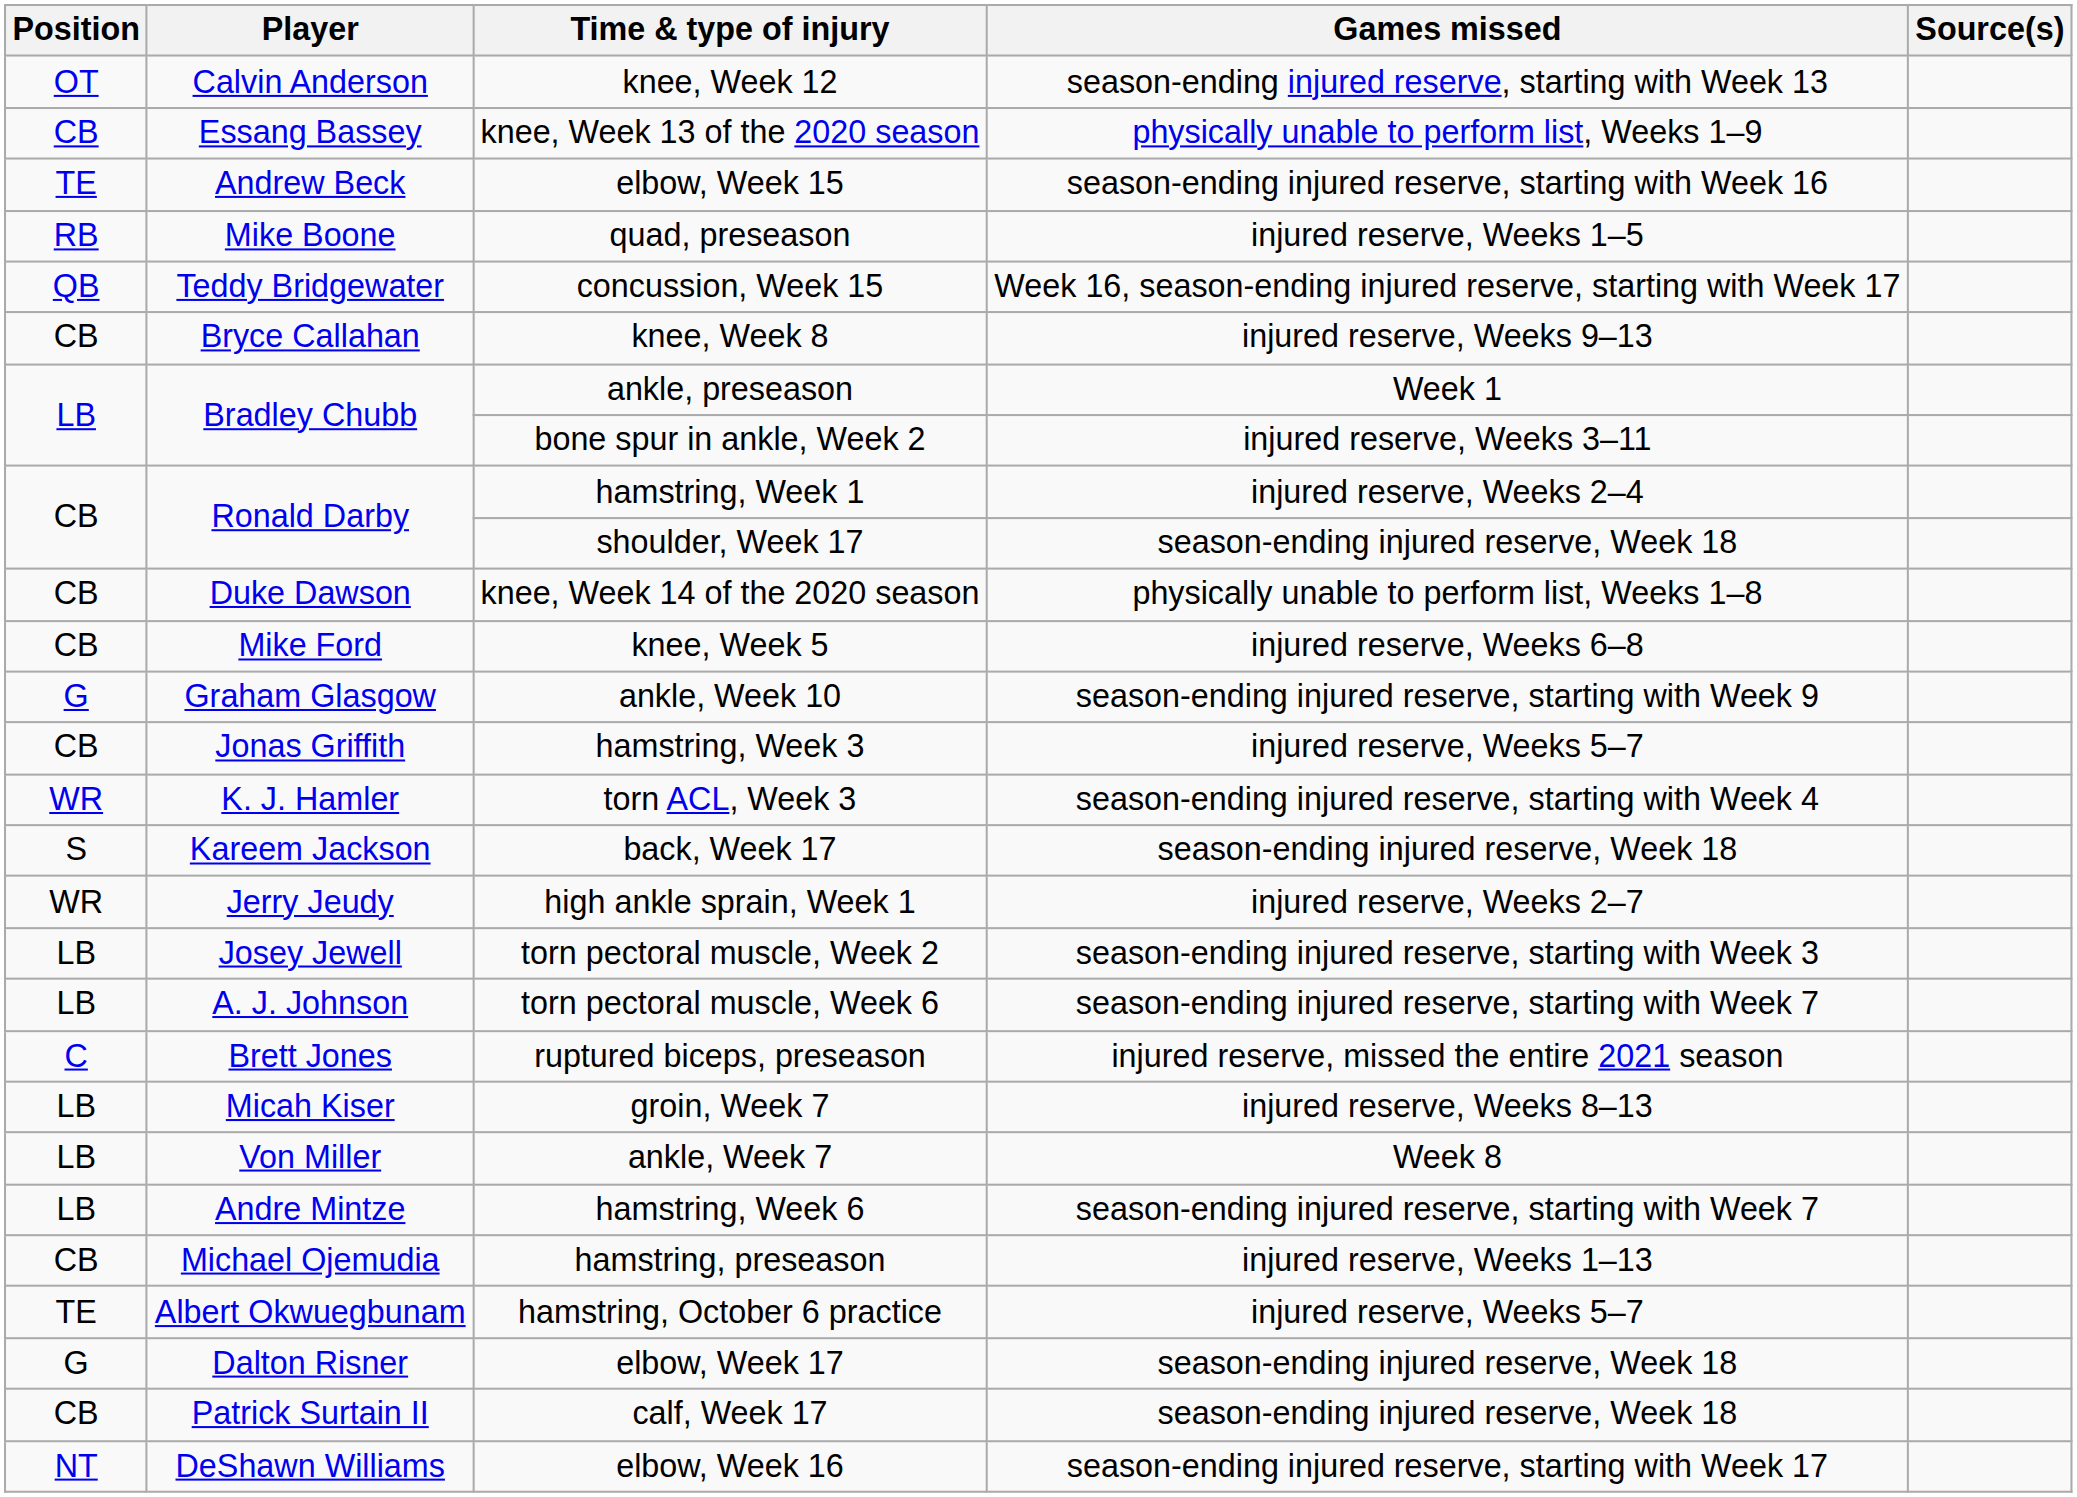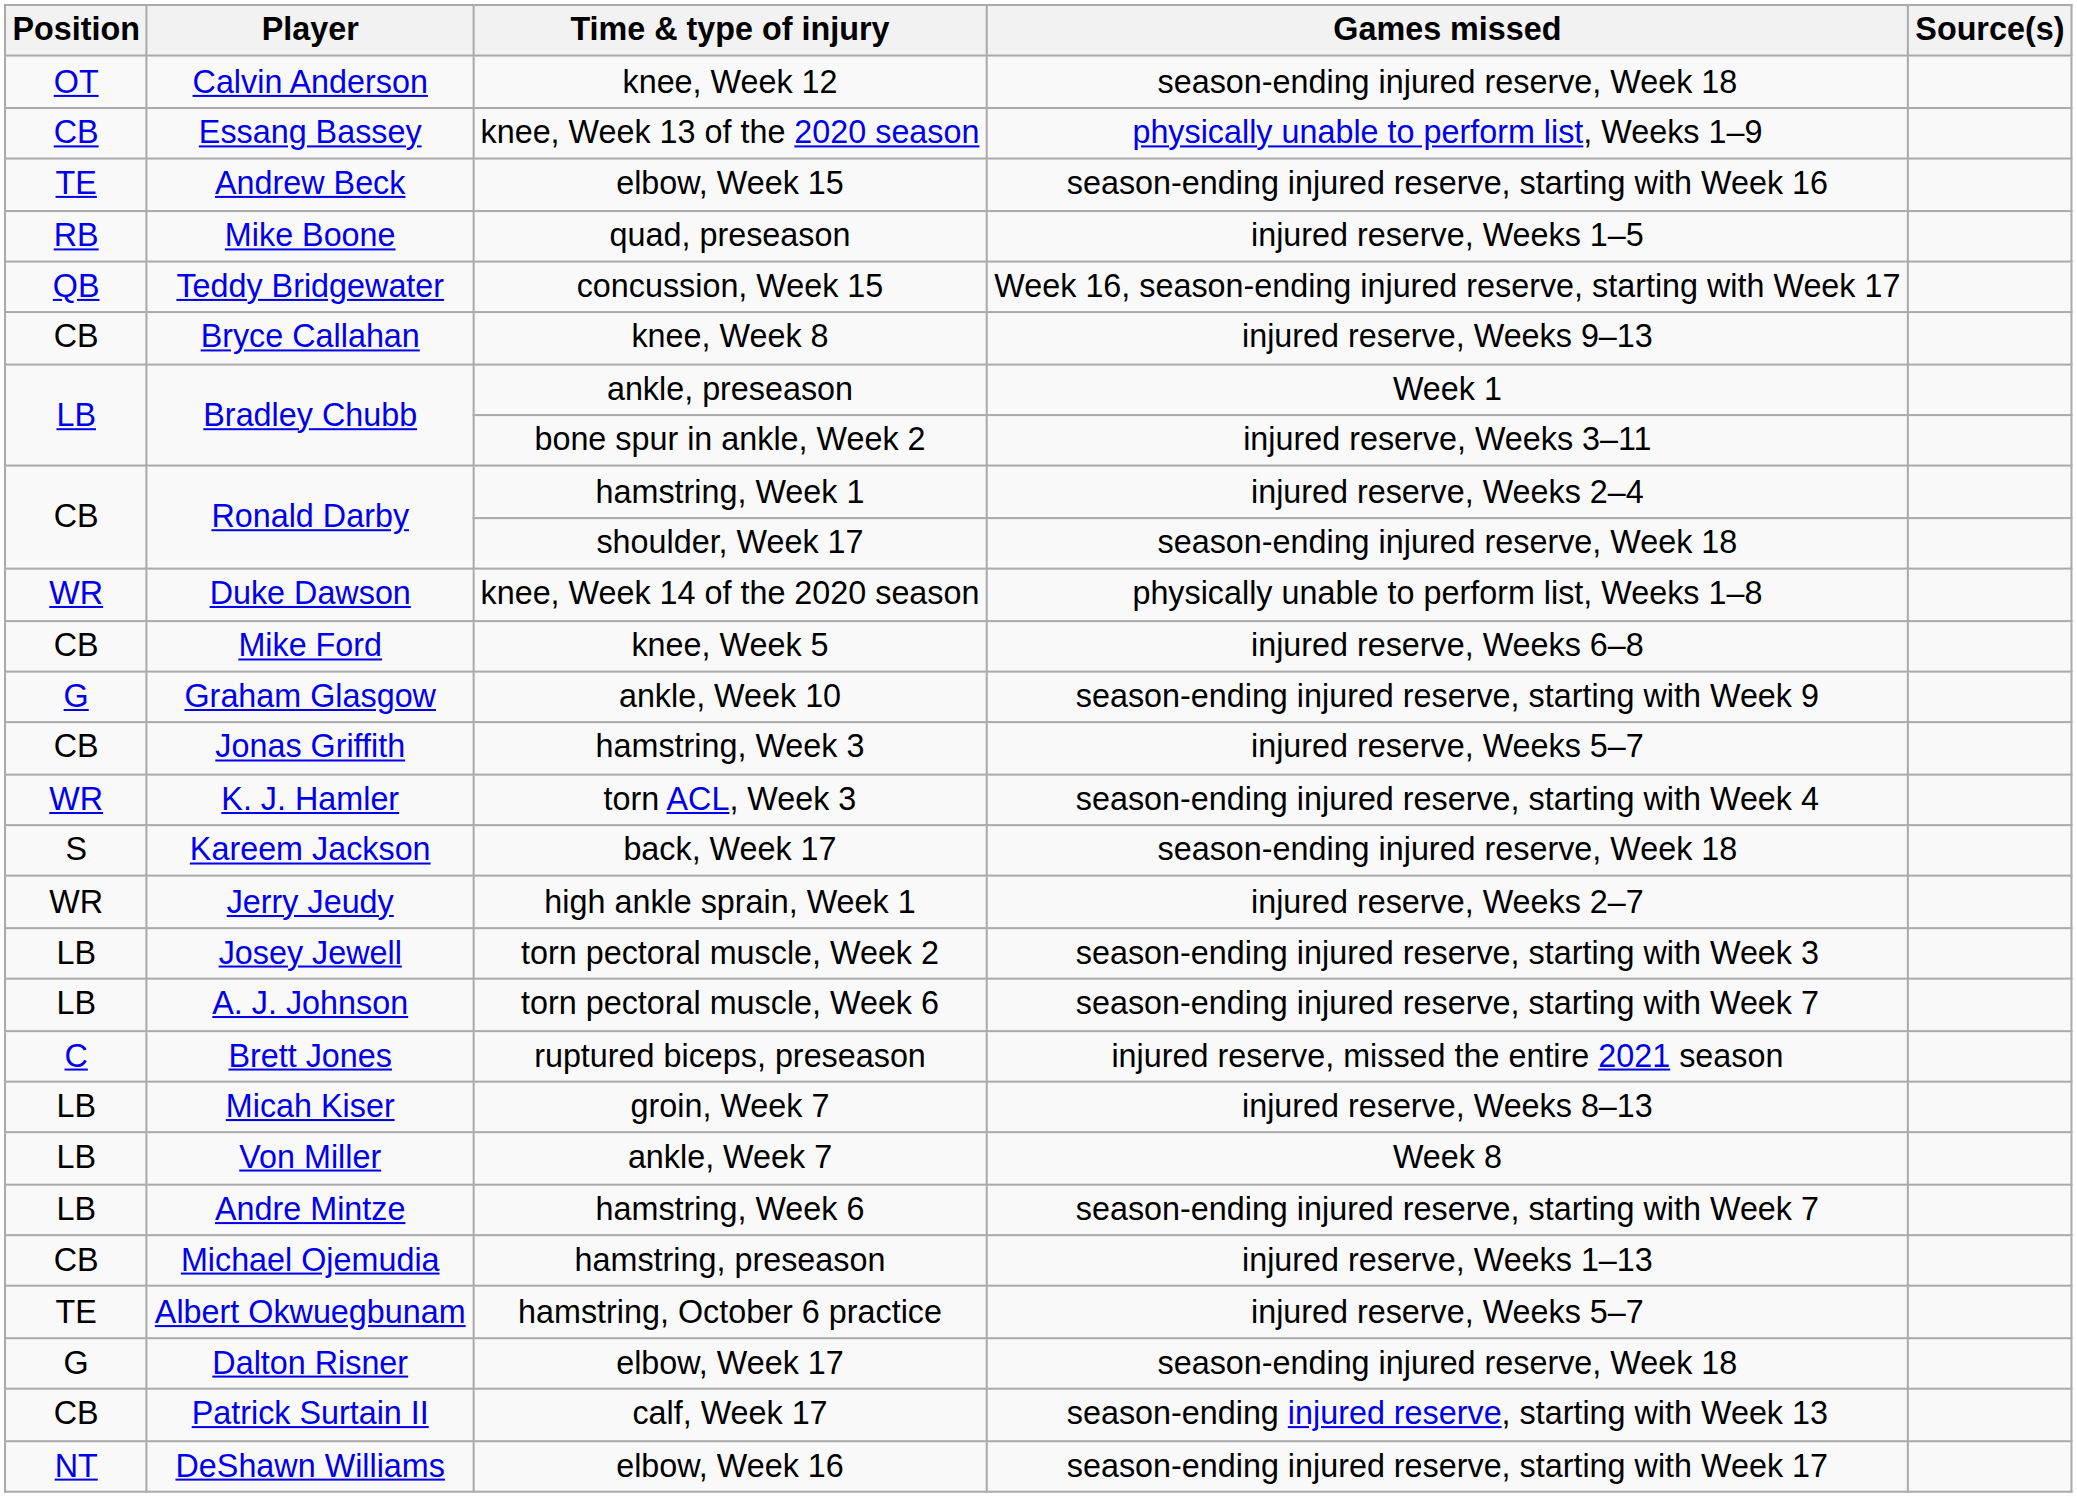(1447, 81) season-ending injured reserve, starting with Week 13 -> (1447, 81) season-ending injured reserve, Week 18
(76, 593) CB -> (76, 593) WR
(1447, 1414) season-ending injured reserve, Week 18 -> (1447, 1414) season-ending injured reserve, starting with Week 13
